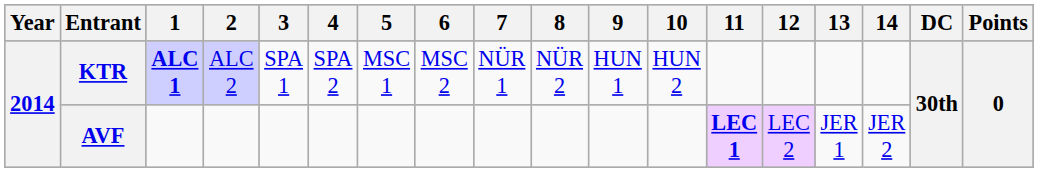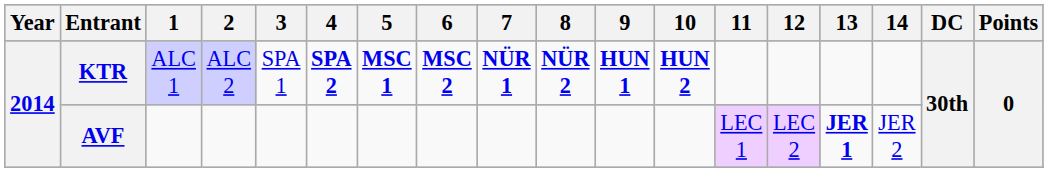(175, 72) bold -> (174, 72) normal
(333, 72) normal -> (331, 72) bold
(387, 72) normal -> (387, 72) bold
(444, 72) normal -> (447, 72) bold
(502, 72) normal -> (506, 72) bold
(559, 72) normal -> (565, 72) bold
(618, 72) normal -> (625, 72) bold
(677, 72) normal -> (685, 72) bold
(734, 135) bold -> (741, 135) normal
(839, 135) normal -> (847, 135) bold
